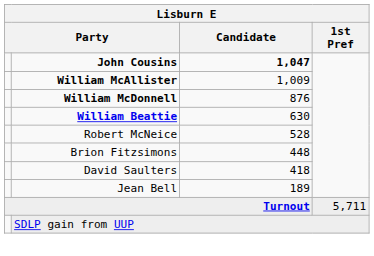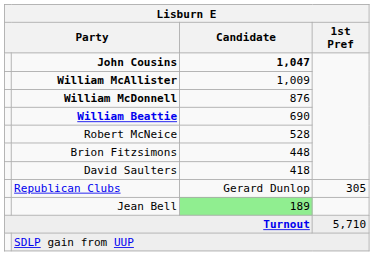(300, 116) 630 -> (300, 116) 690
+ row: (67, 188)
(300, 188) no background -> (300, 206) lightgreen background
(349, 206) 5,711 -> (349, 224) 5,710
